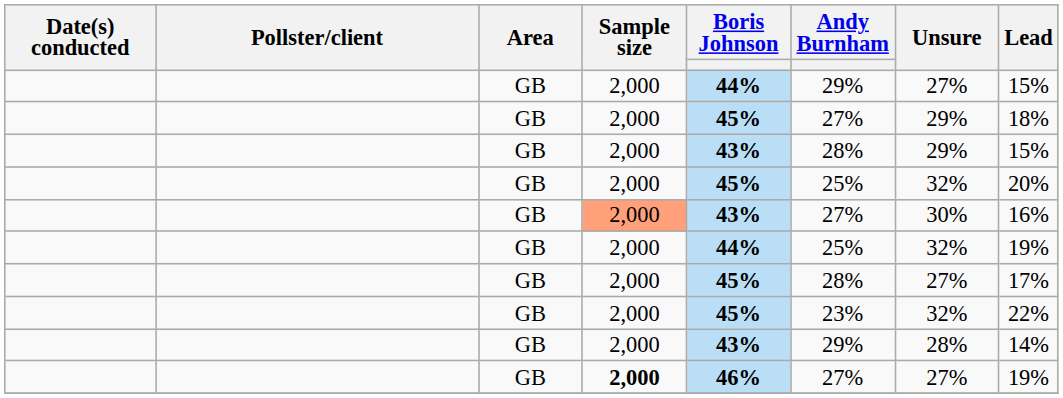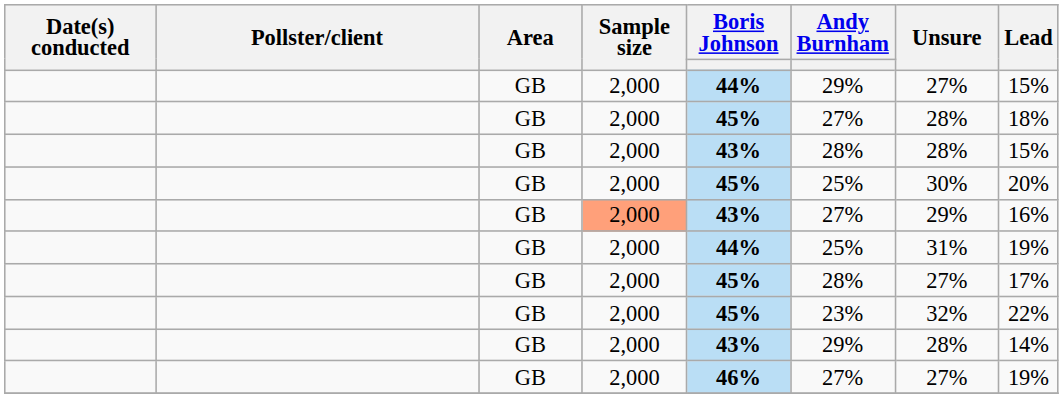(947, 118) 29% -> (947, 118) 28%
(947, 151) 29% -> (947, 151) 28%
(947, 183) 32% -> (947, 183) 30%
(947, 216) 30% -> (947, 216) 29%
(947, 248) 32% -> (947, 248) 31%
(634, 377) bold -> (634, 377) normal
